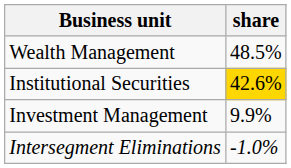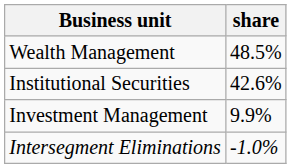(256, 83) gold background -> (256, 83) no background
